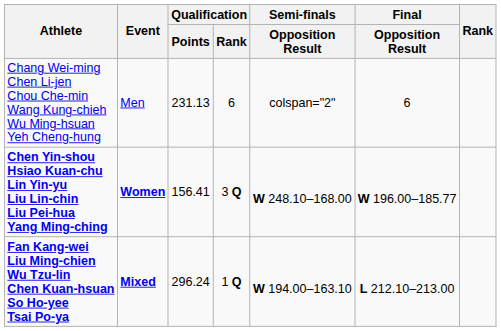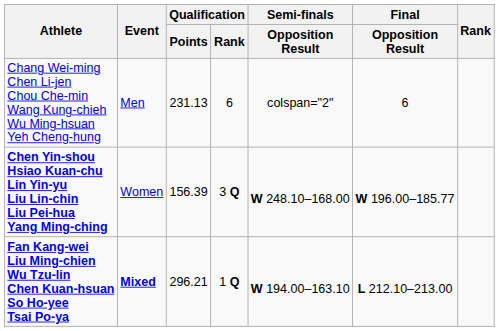(143, 192) bold -> (142, 192) normal
(191, 192) 156.41 -> (189, 192) 156.39
(191, 282) 296.24 -> (189, 282) 296.21
